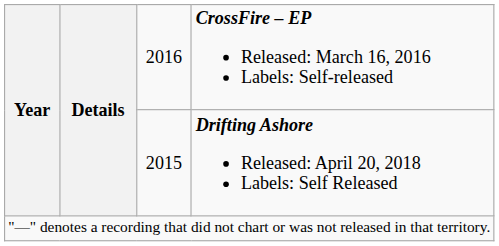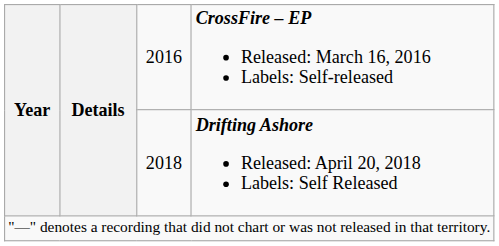(164, 162) 2015 -> (164, 162) 2018
